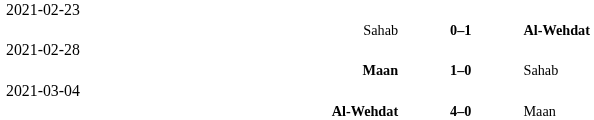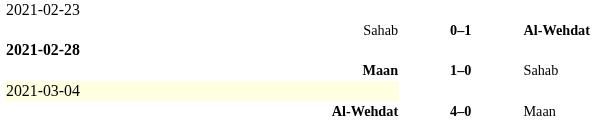(43, 50) normal -> (43, 50) bold
(43, 91) no background -> (43, 91) lightyellow background
